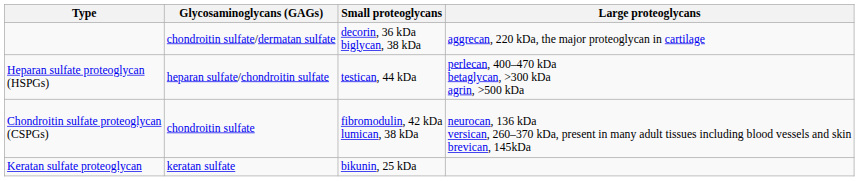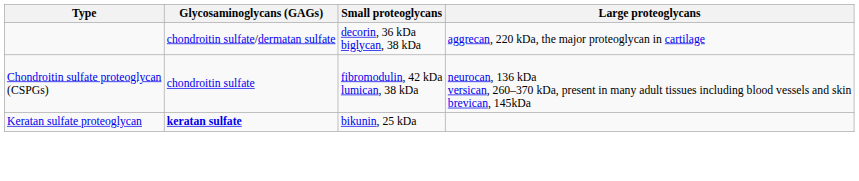- row: (76, 77)
(201, 166) normal -> (204, 121) bold
